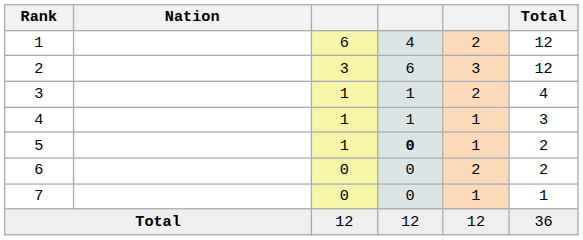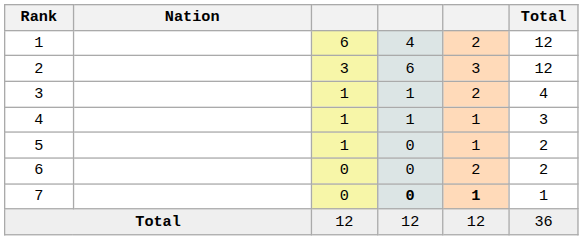(410, 145) bold -> (410, 145) normal
(410, 196) normal -> (410, 196) bold
(476, 196) normal -> (476, 196) bold
